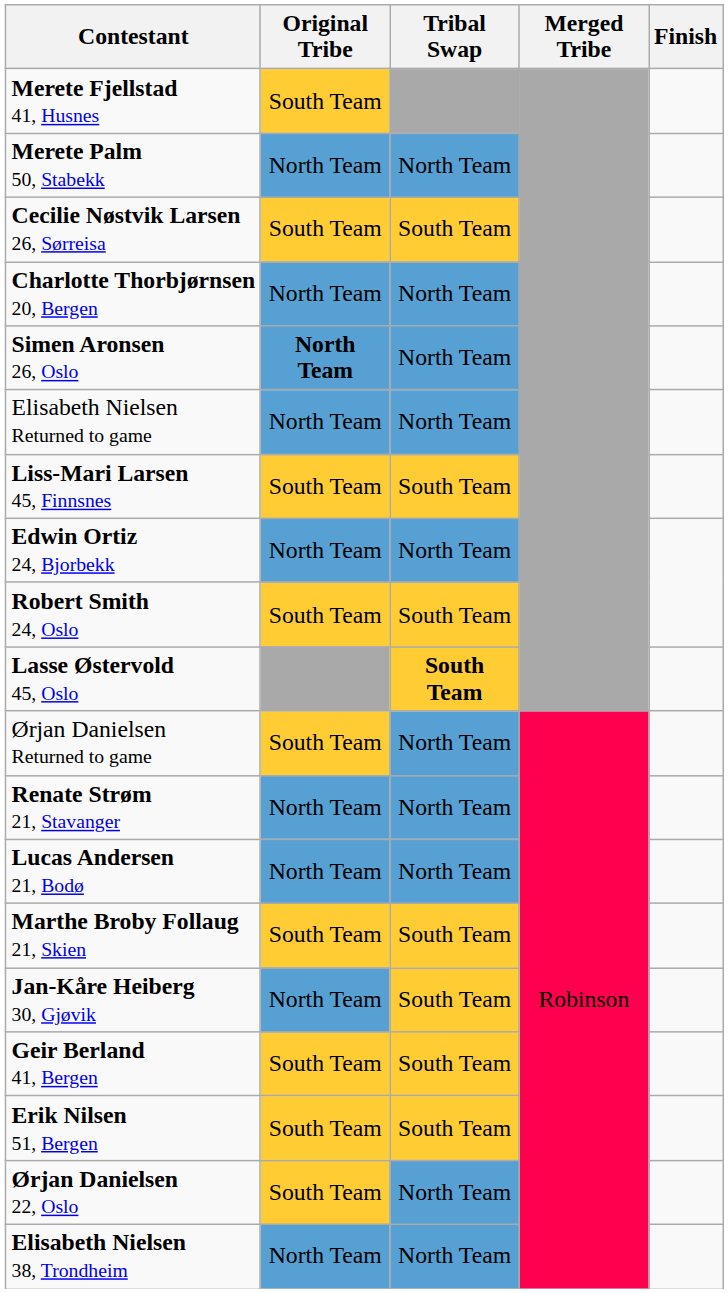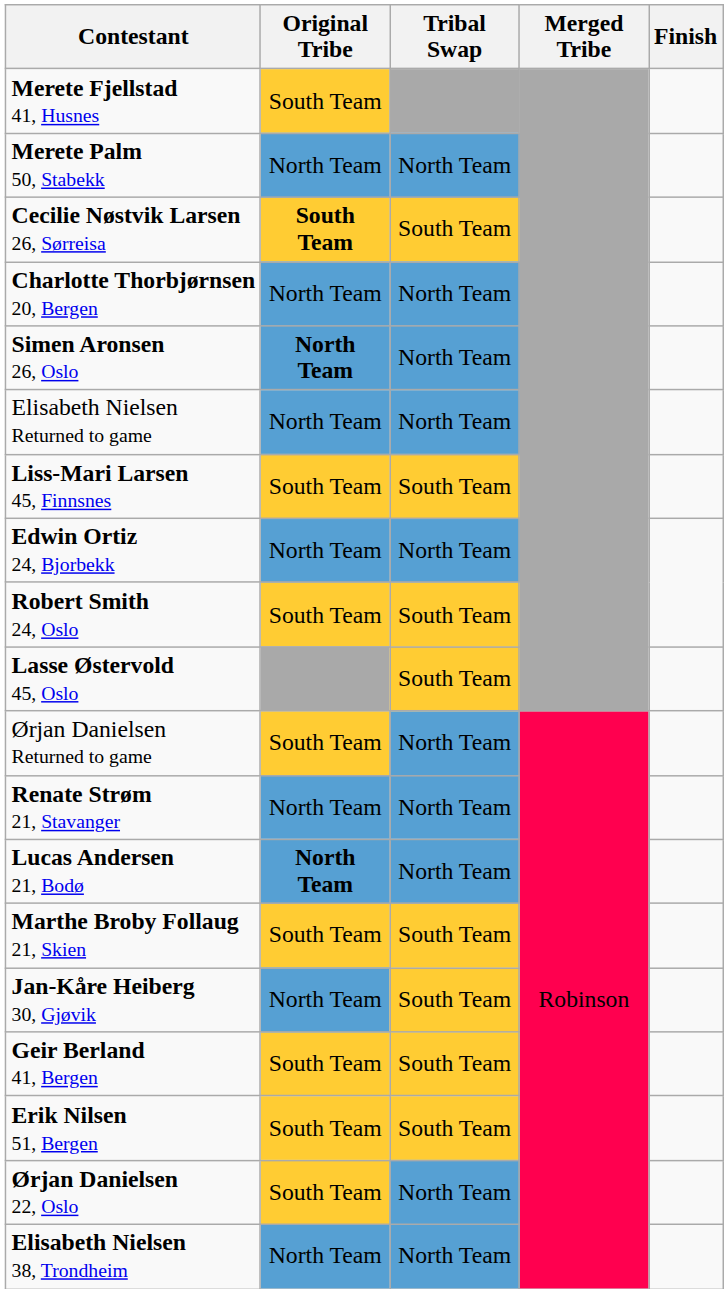(325, 229) normal -> (325, 229) bold
(455, 678) bold -> (455, 678) normal
(325, 871) normal -> (325, 871) bold
